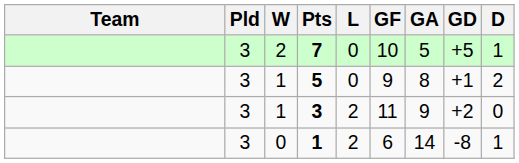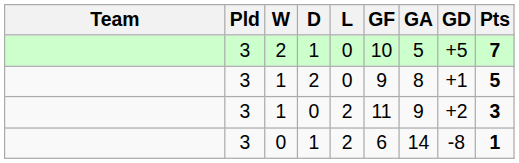columns swapped: (498, 19) <-> (317, 19)
